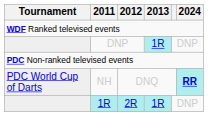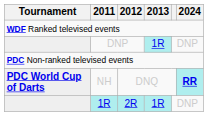(42, 82) normal -> (44, 82) bold
